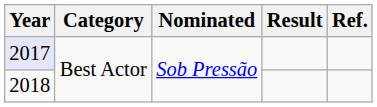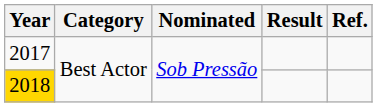(30, 53) lavender background -> (30, 53) no background
(30, 85) no background -> (30, 85) gold background
